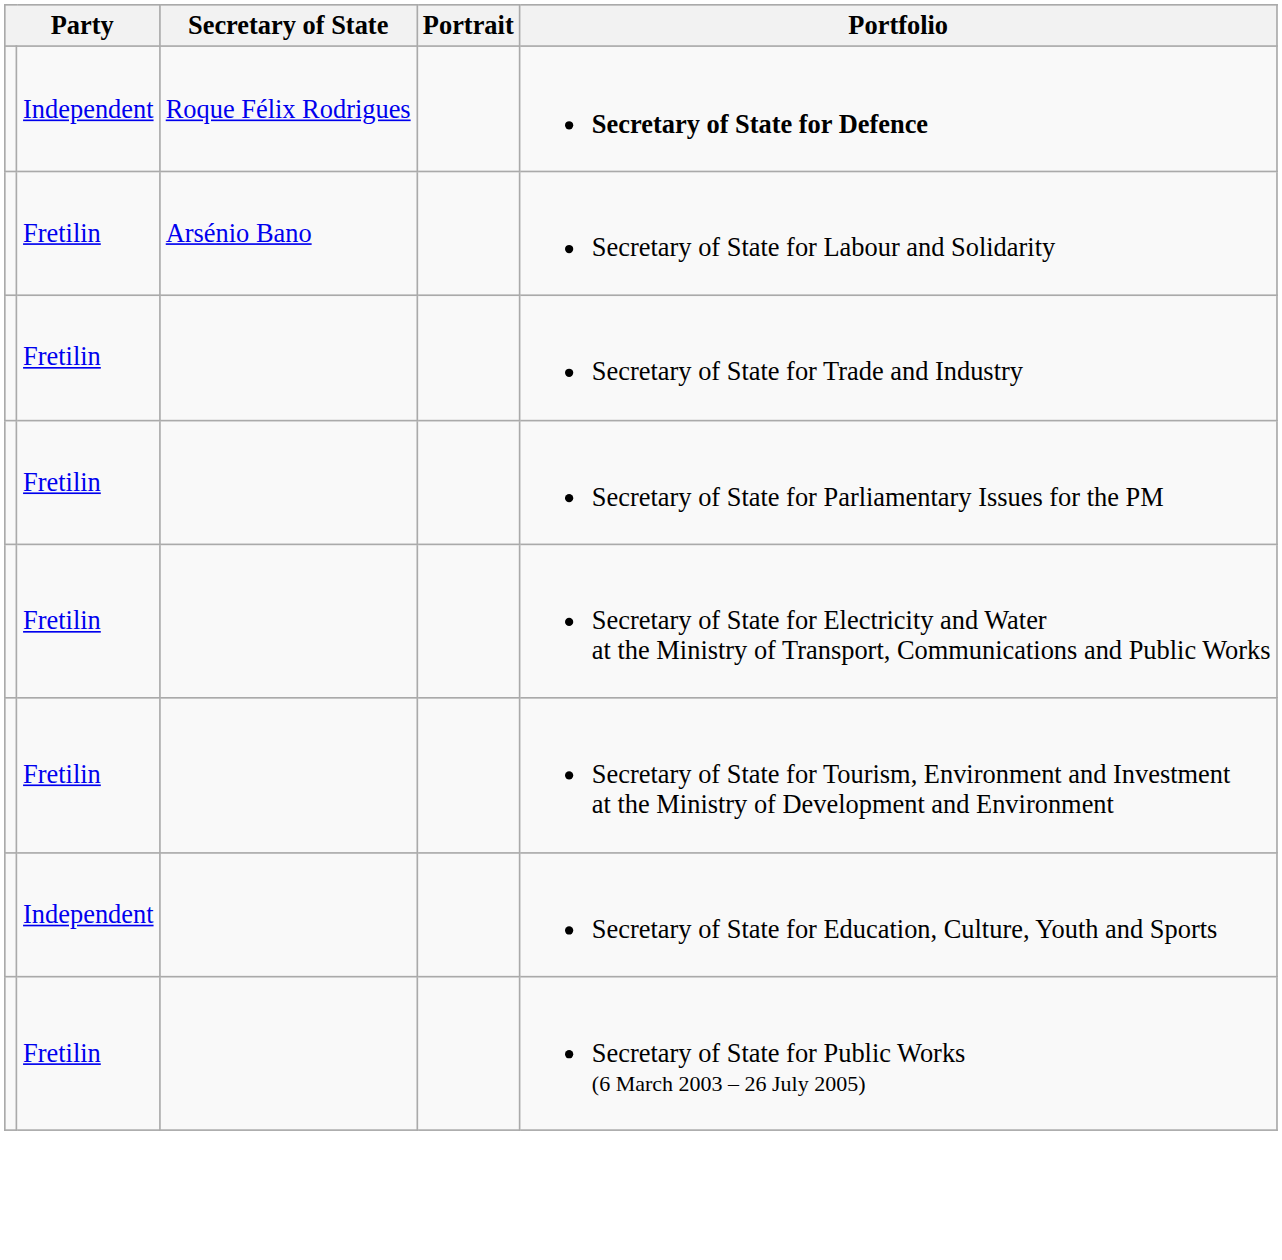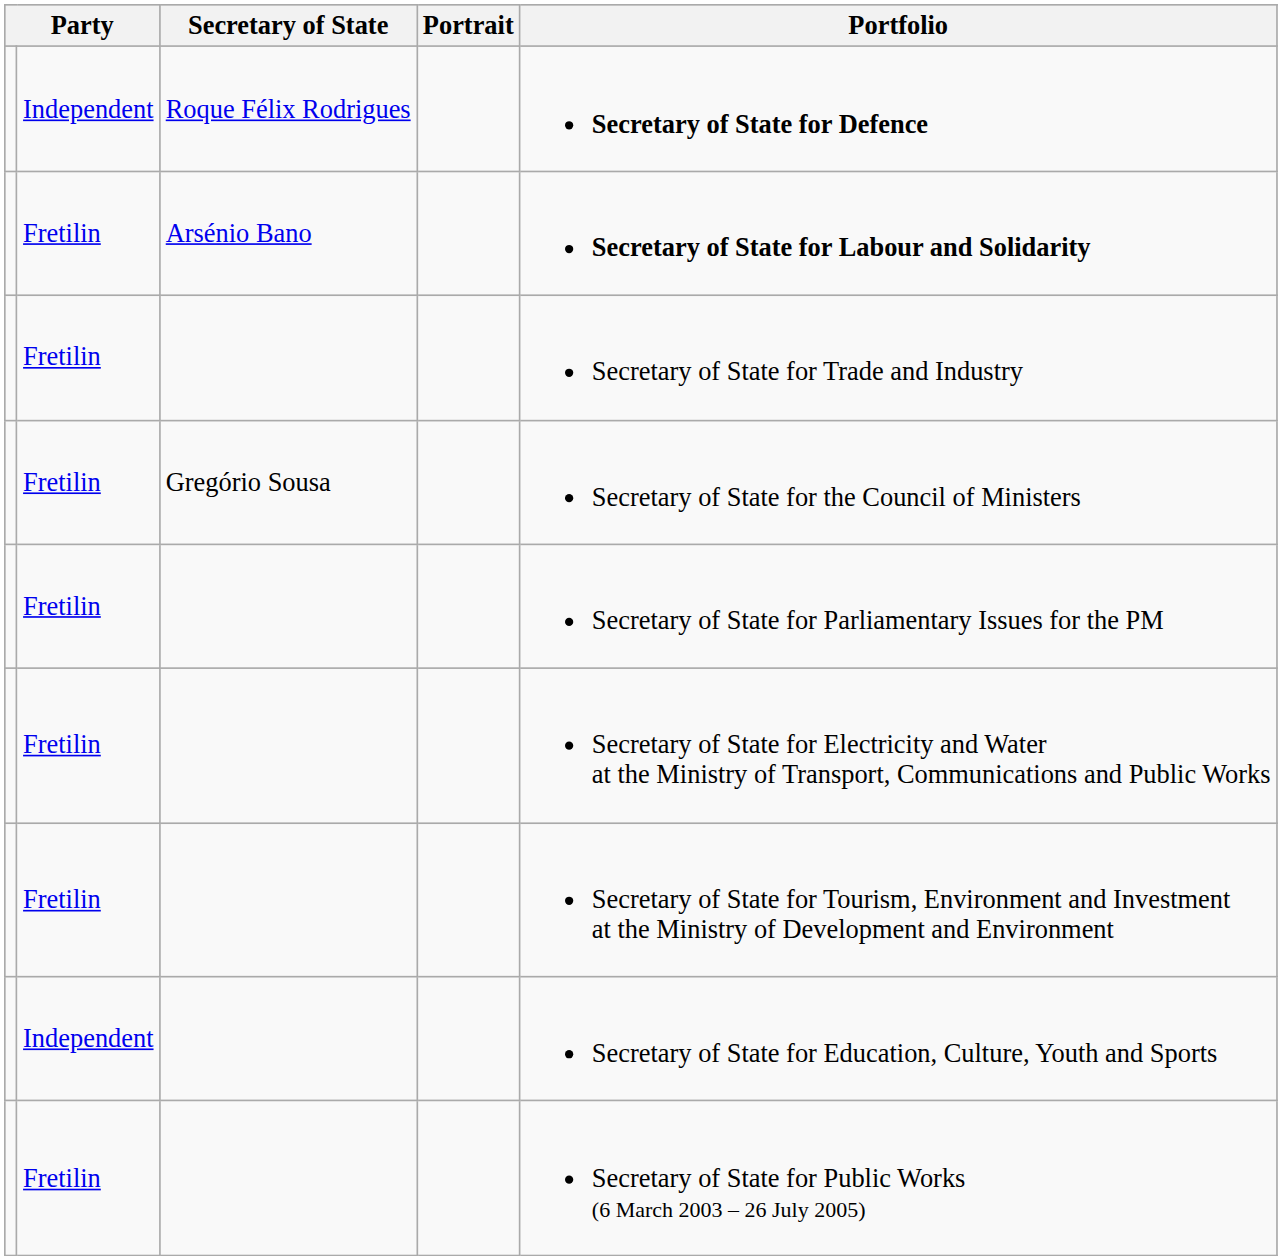(898, 248) normal -> (898, 248) bold
+ row: (62, 481)
